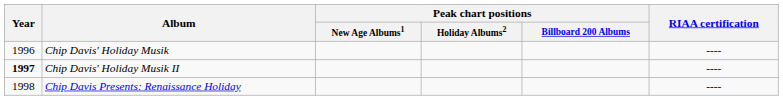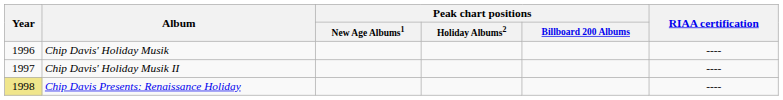(23, 68) bold -> (23, 68) normal
(23, 86) no background -> (23, 86) khaki background
